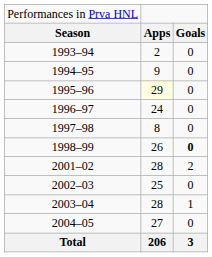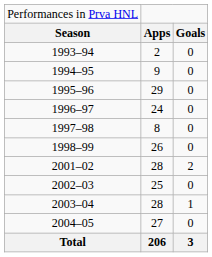(157, 90) lightyellow background -> (157, 90) no background
(191, 147) bold -> (191, 147) normal
